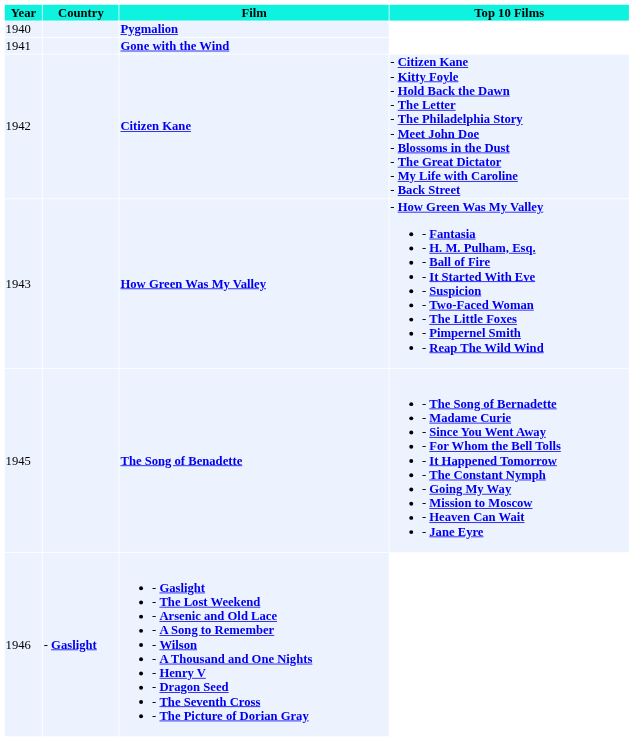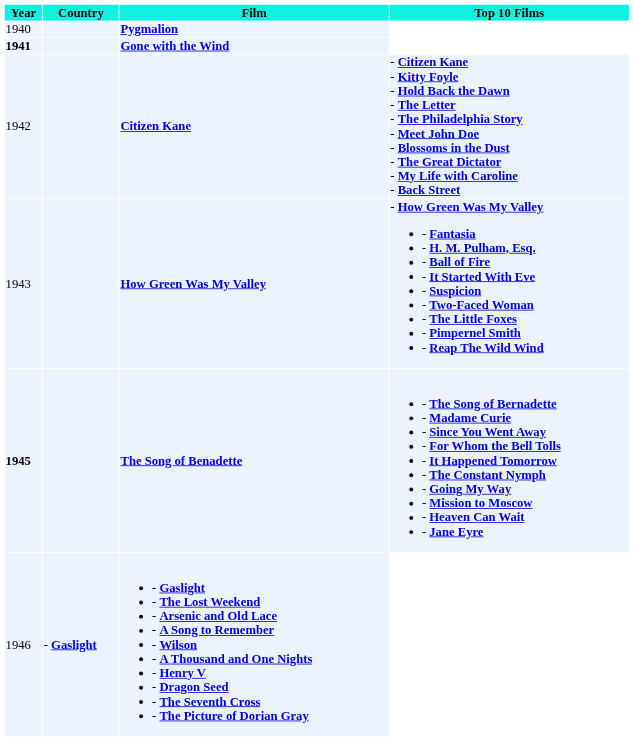(18, 45) normal -> (18, 45) bold
(18, 460) normal -> (18, 460) bold
